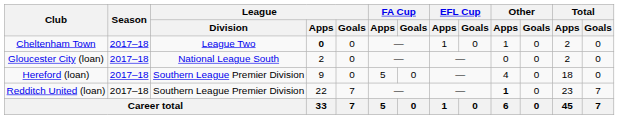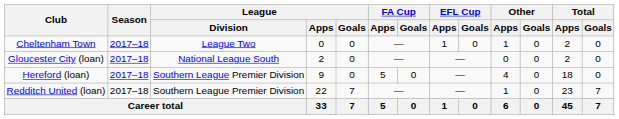(321, 43) bold -> (321, 43) normal
(506, 91) bold -> (506, 91) normal
